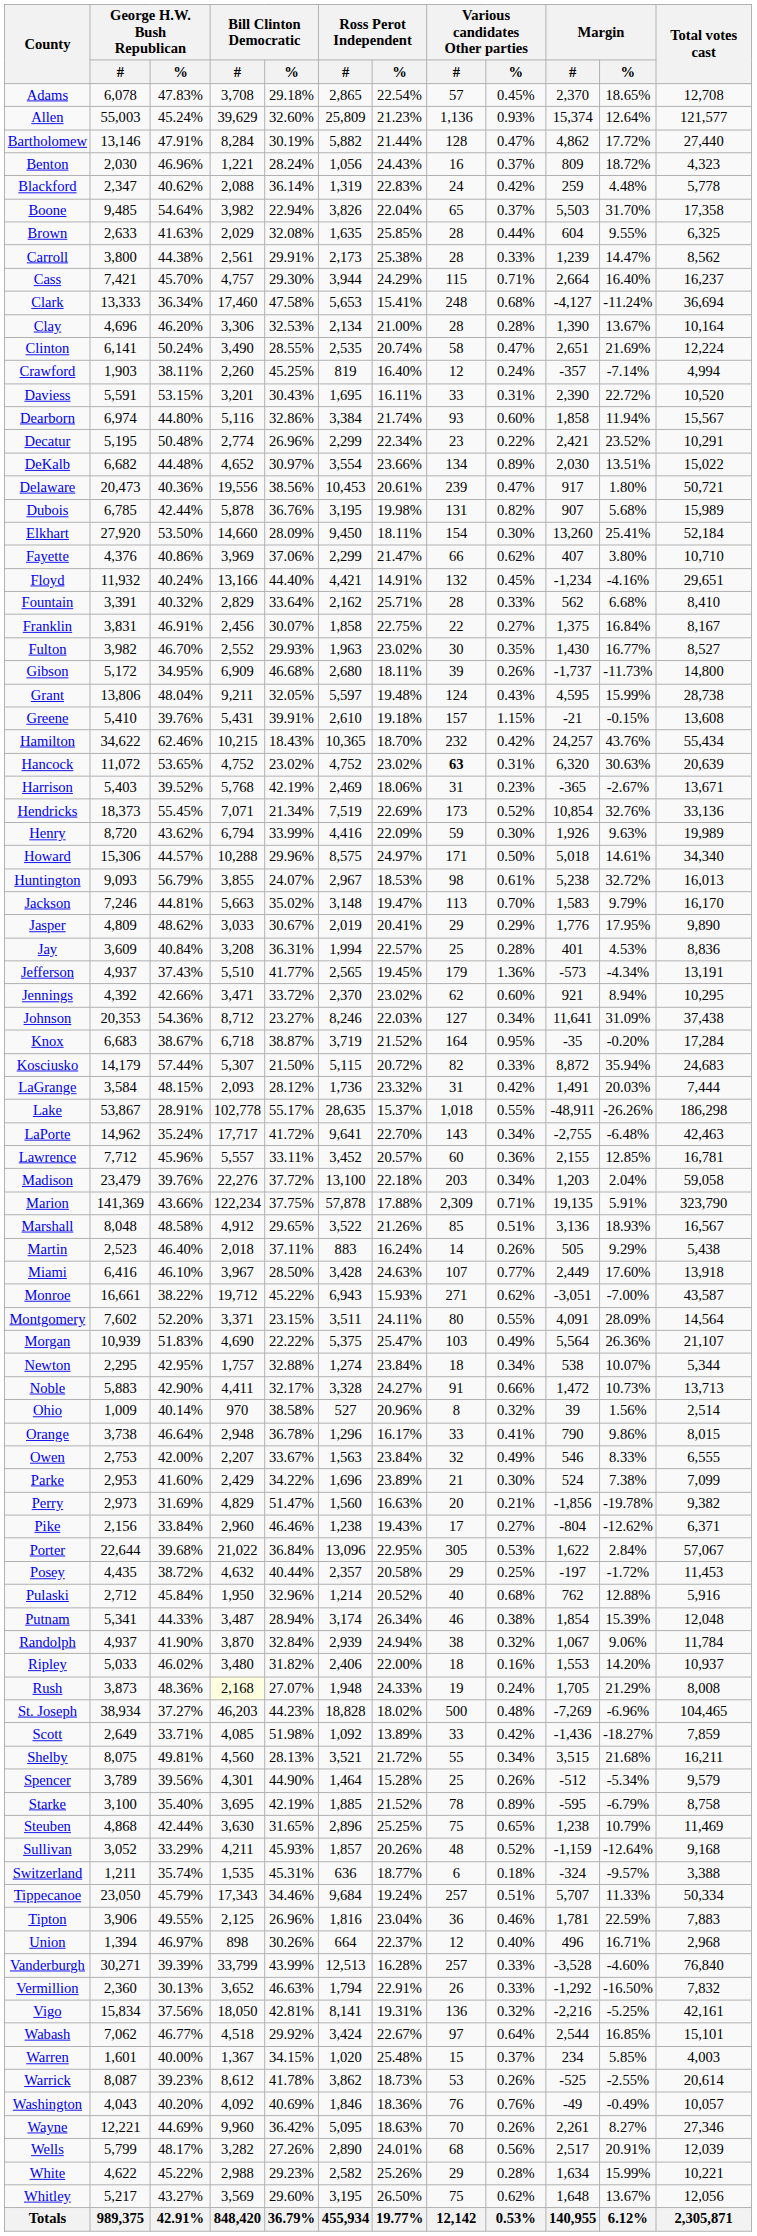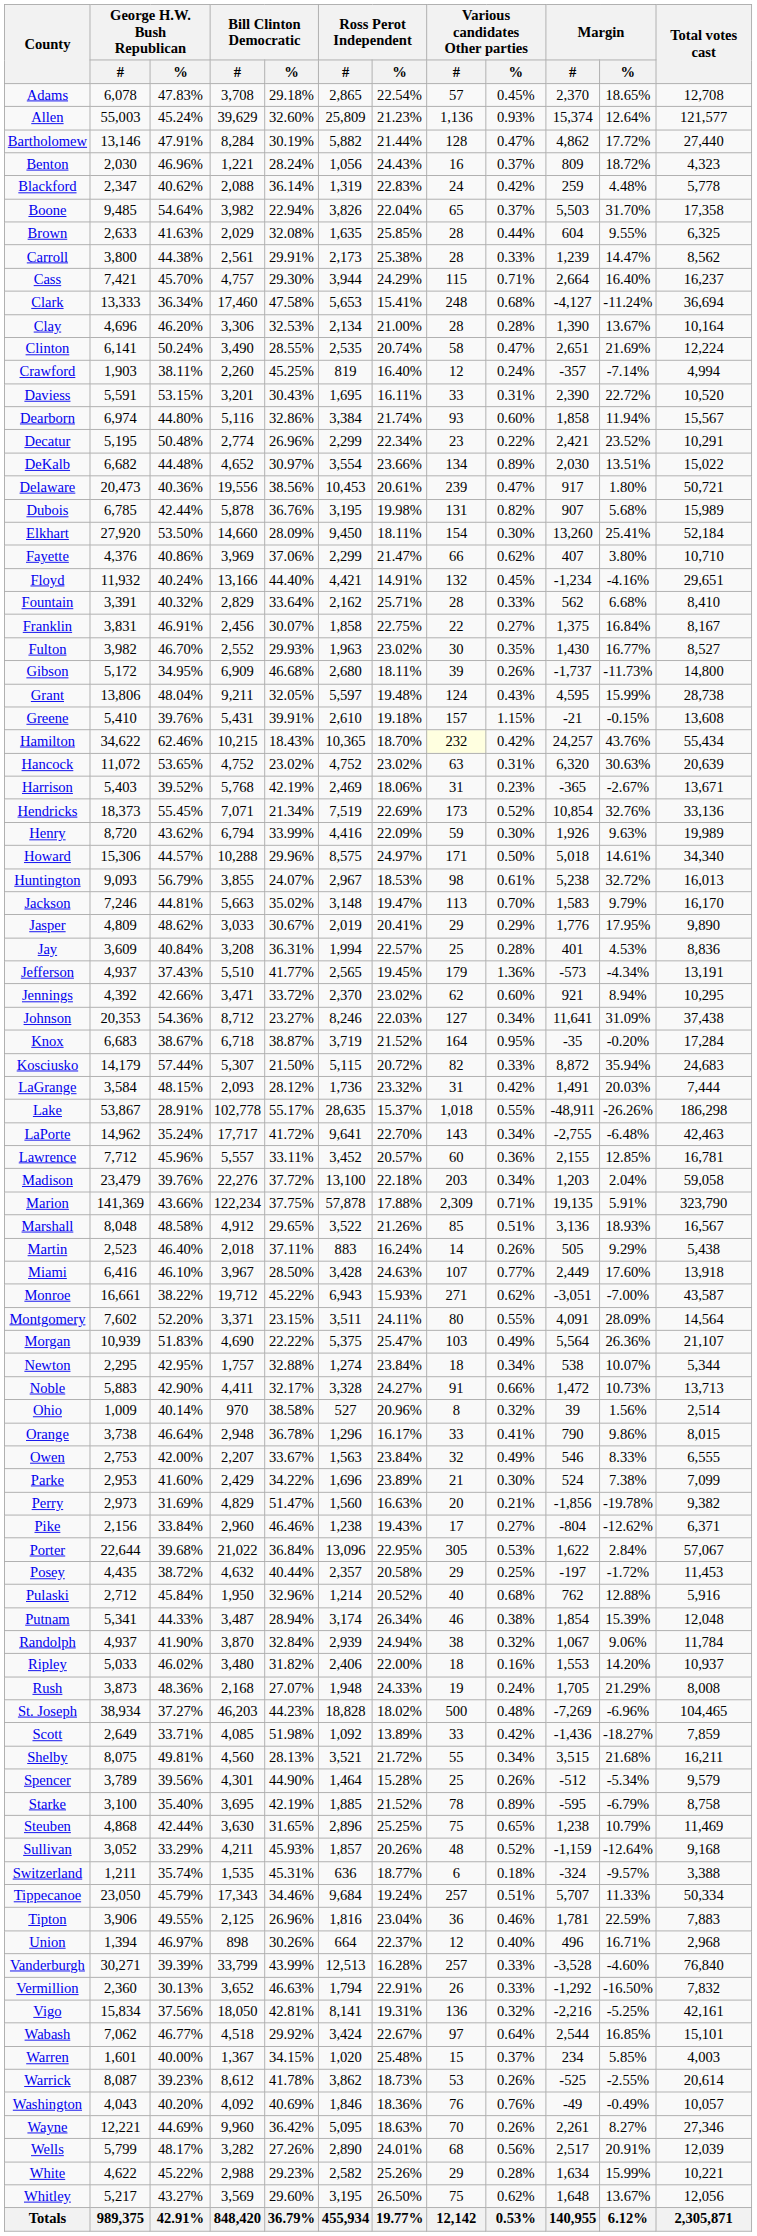(456, 741) no background -> (456, 741) lightyellow background
(456, 764) bold -> (456, 764) normal
(237, 1688) lightyellow background -> (237, 1688) no background
